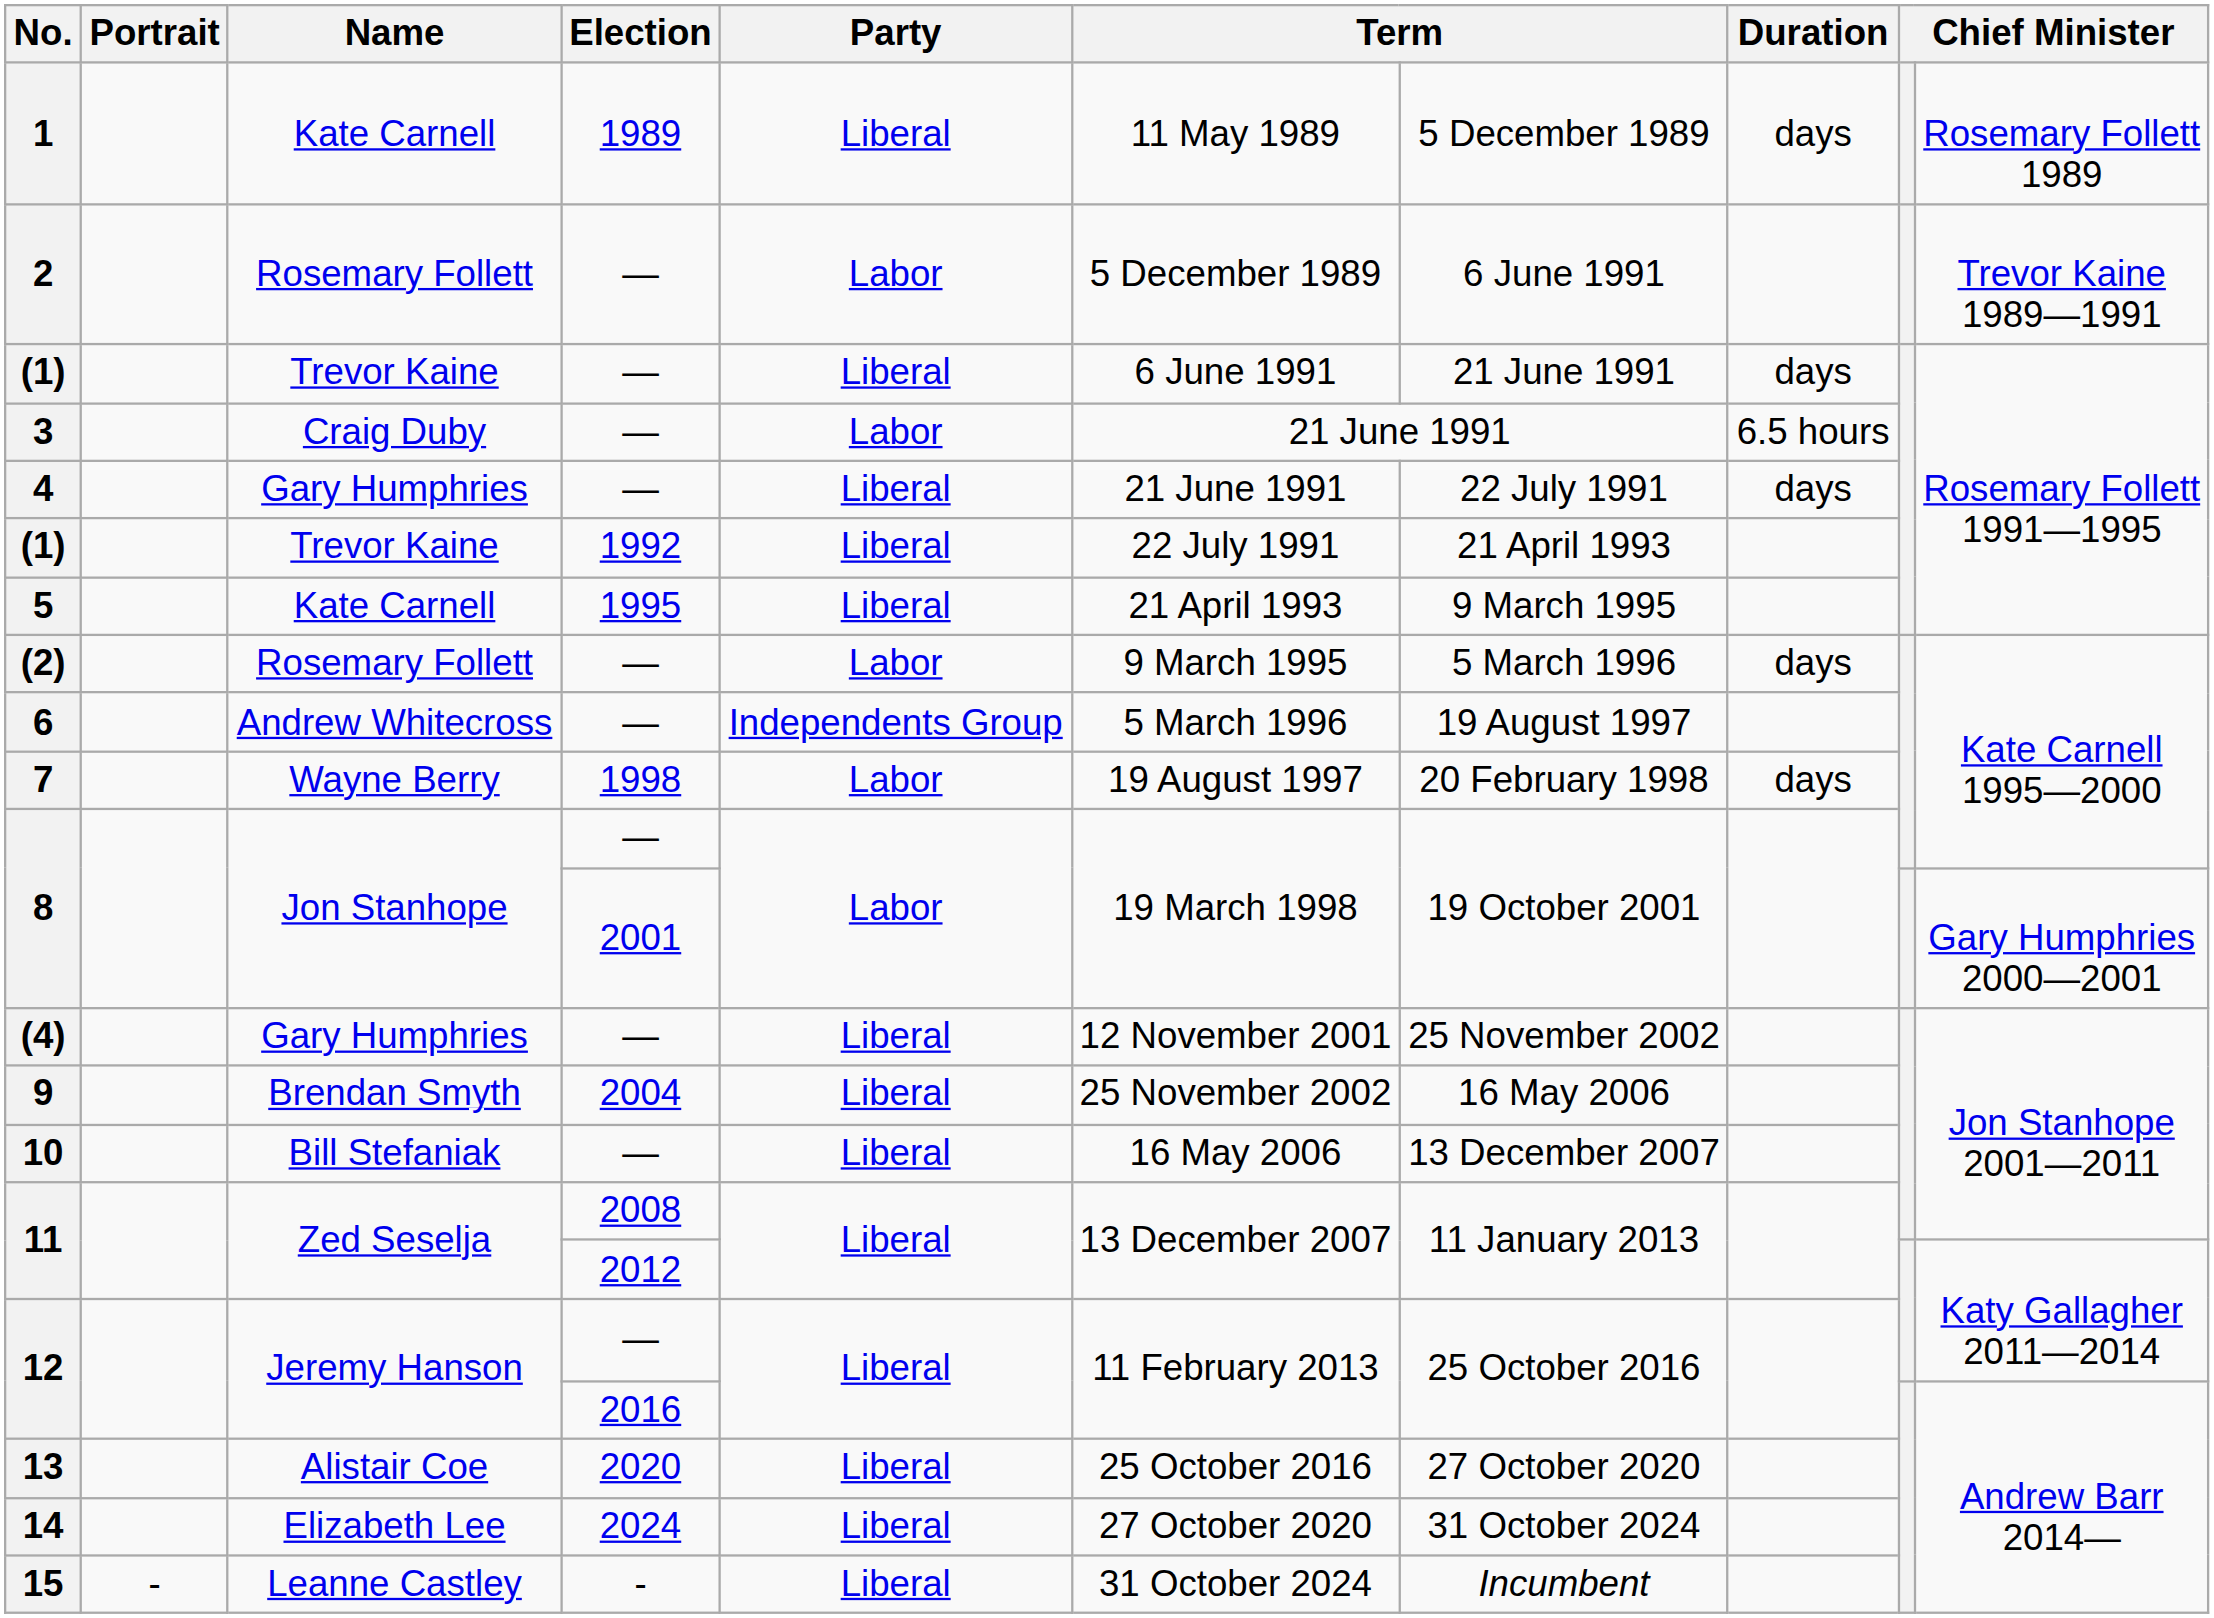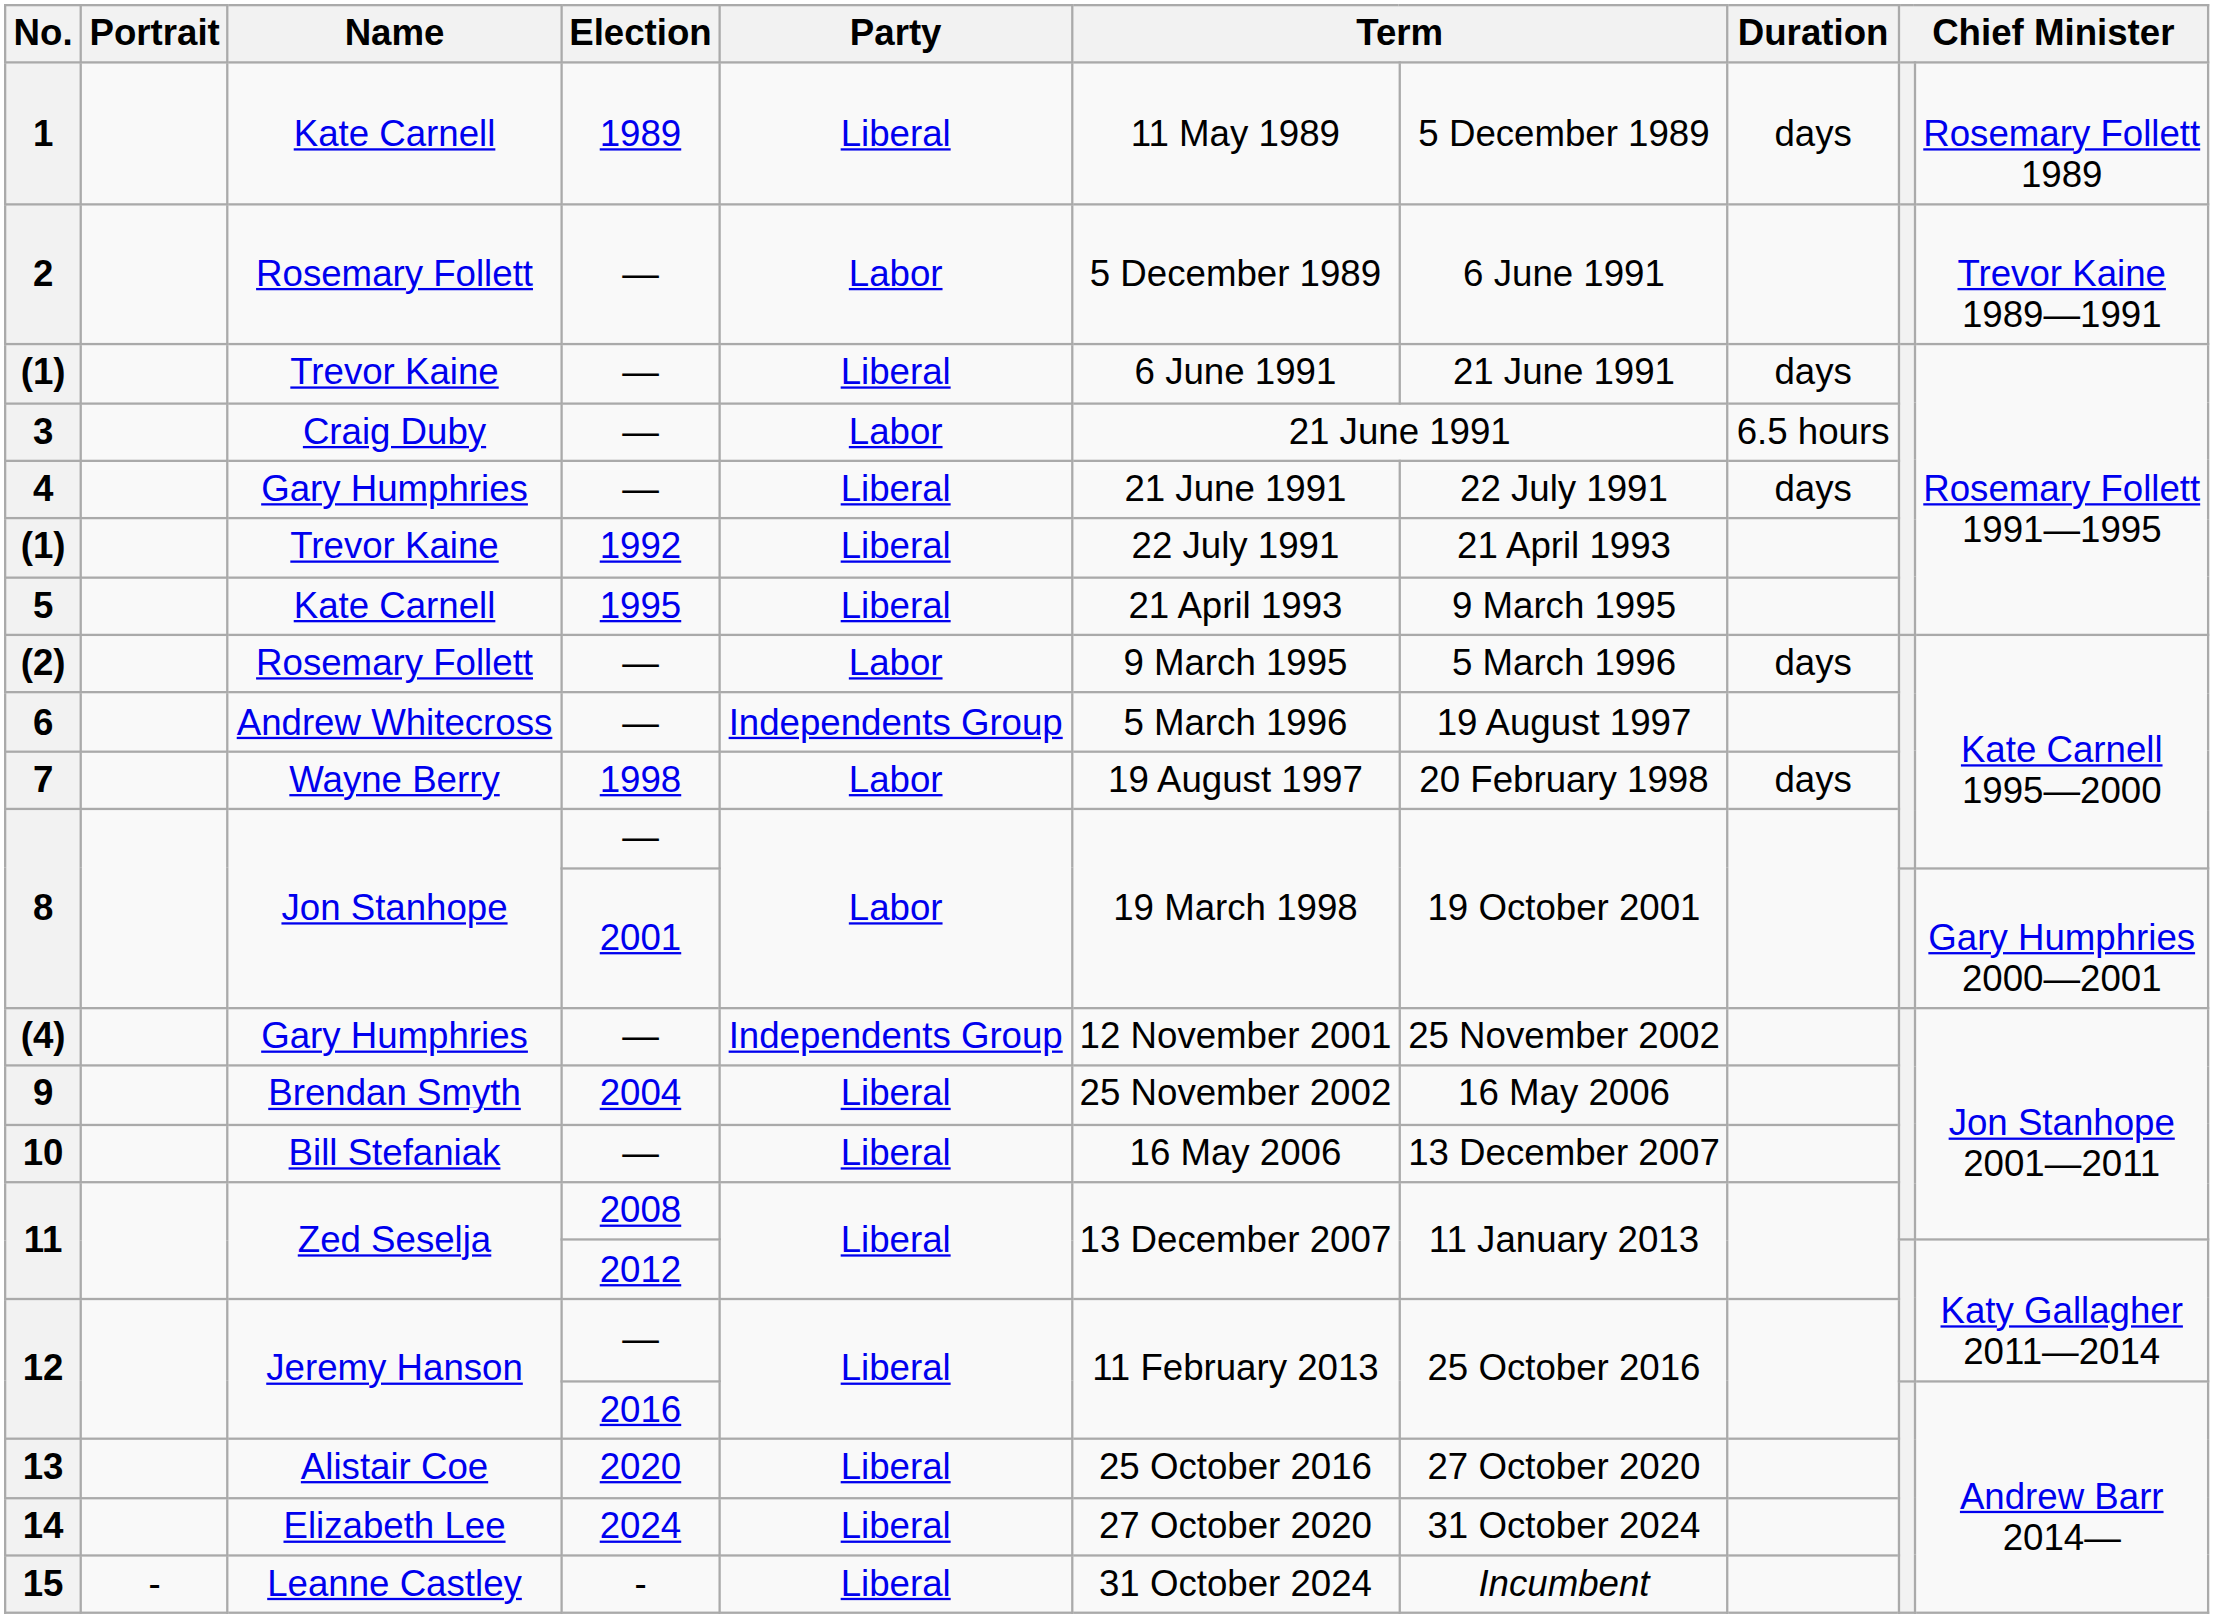(896, 1036) Liberal -> (896, 1036) Independents Group
